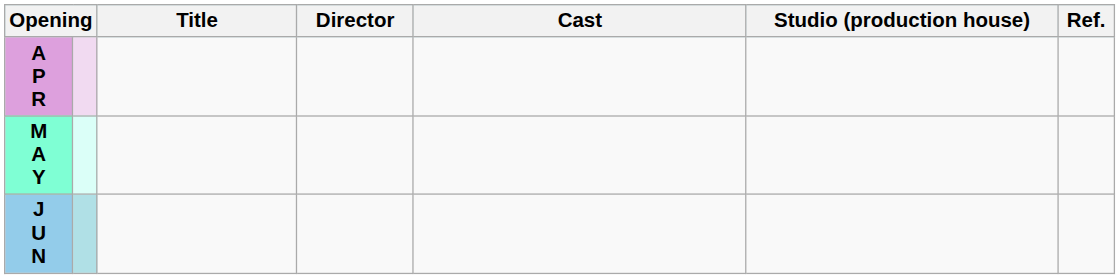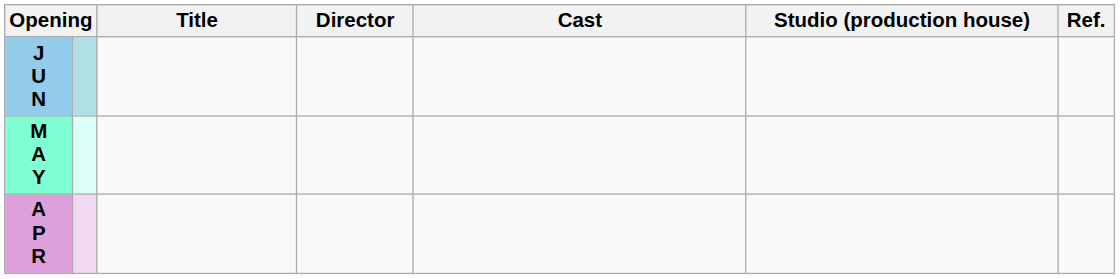rows swapped: (39, 76) <-> (39, 233)
